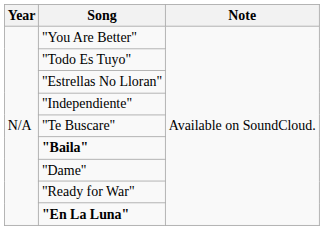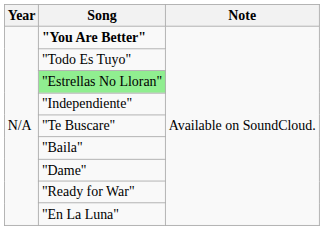(89, 37) normal -> (94, 37) bold
(102, 81) no background -> (102, 81) lightgreen background
(65, 147) bold -> (62, 147) normal
(86, 214) bold -> (80, 214) normal
